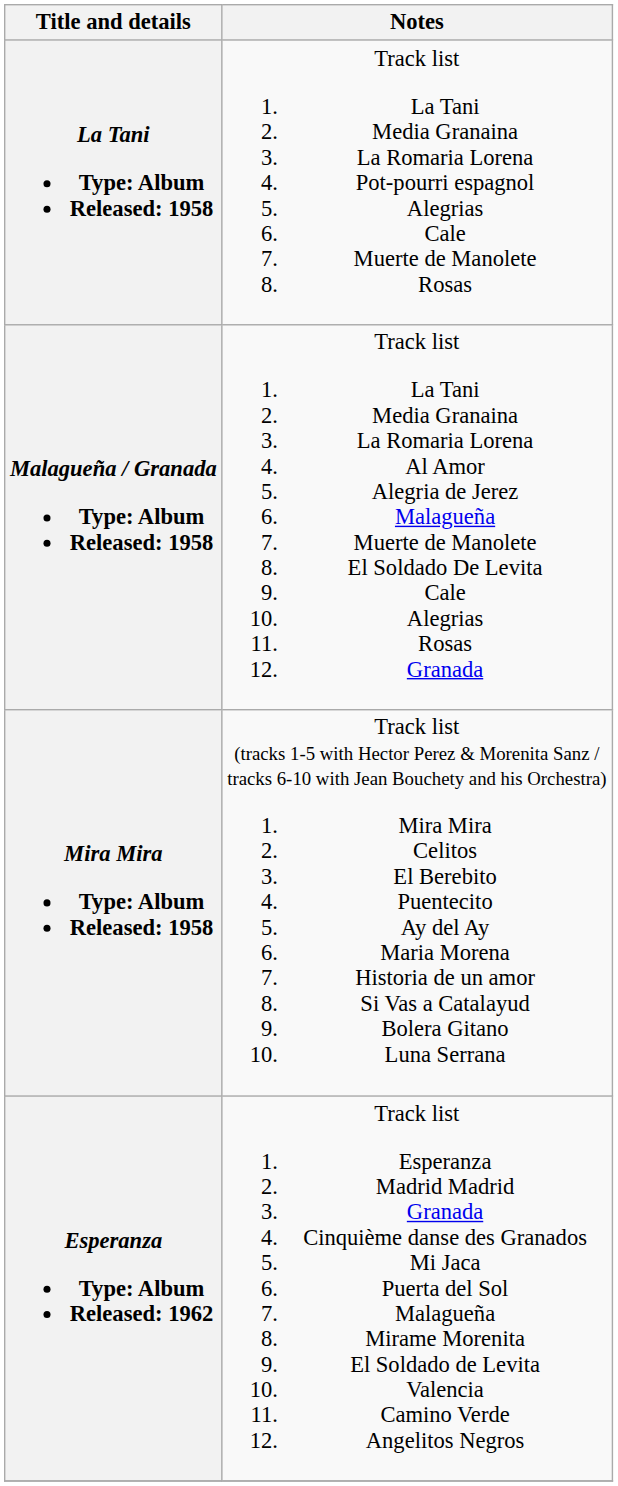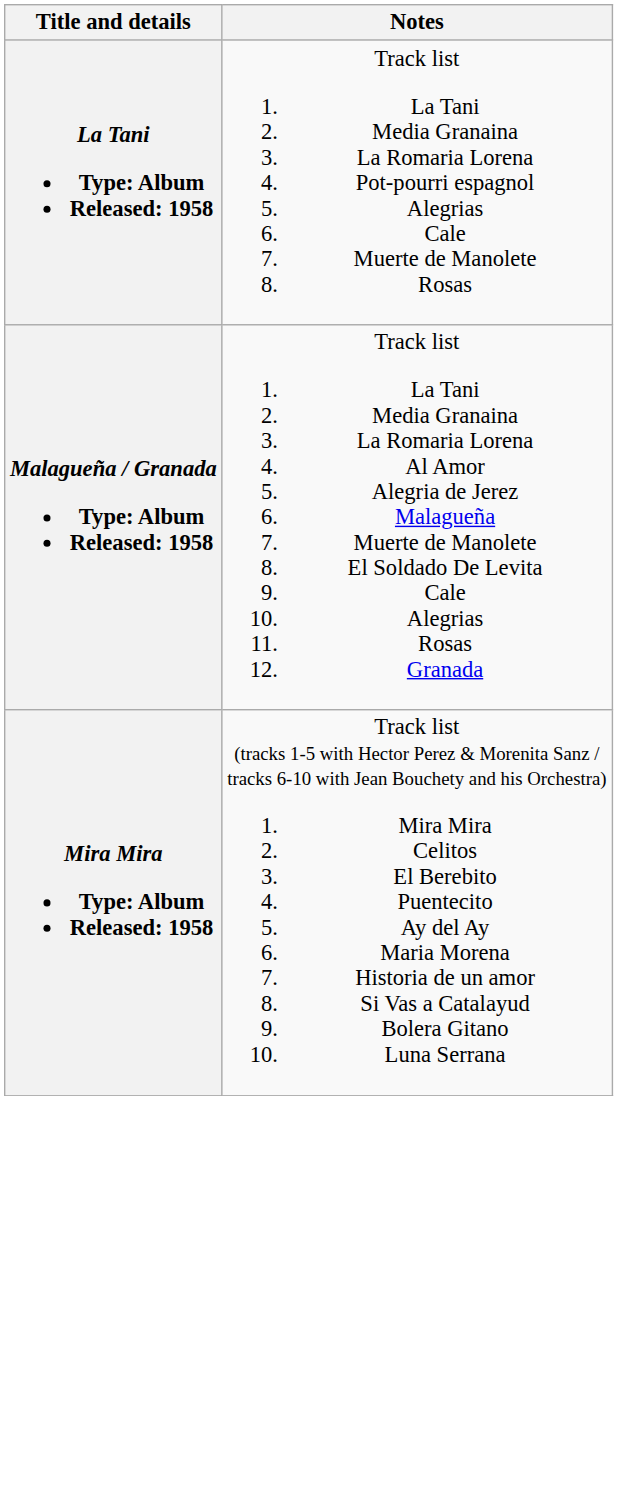- row: (113, 1277)
